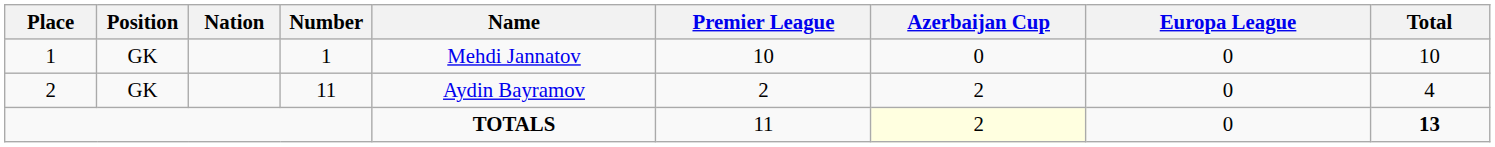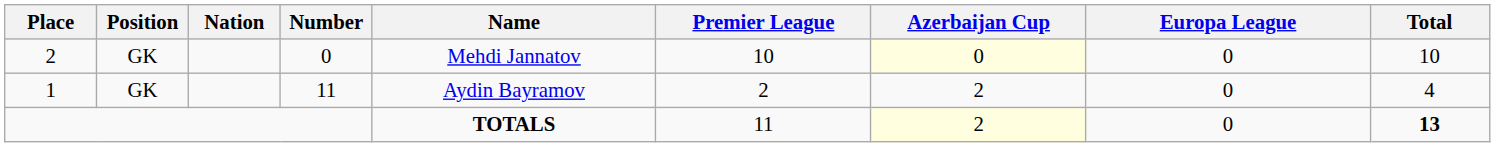(51, 56) 1 -> (51, 56) 2
(326, 56) 1 -> (326, 56) 0
(979, 56) no background -> (979, 56) lightyellow background
(51, 90) 2 -> (51, 90) 1
